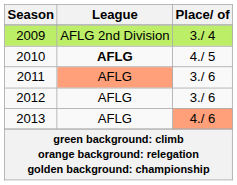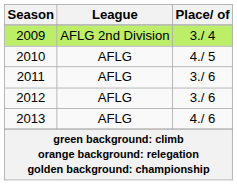(115, 56) bold -> (115, 56) normal
(115, 77) lightsalmon background -> (115, 77) no background
(203, 118) lightsalmon background -> (203, 118) no background
